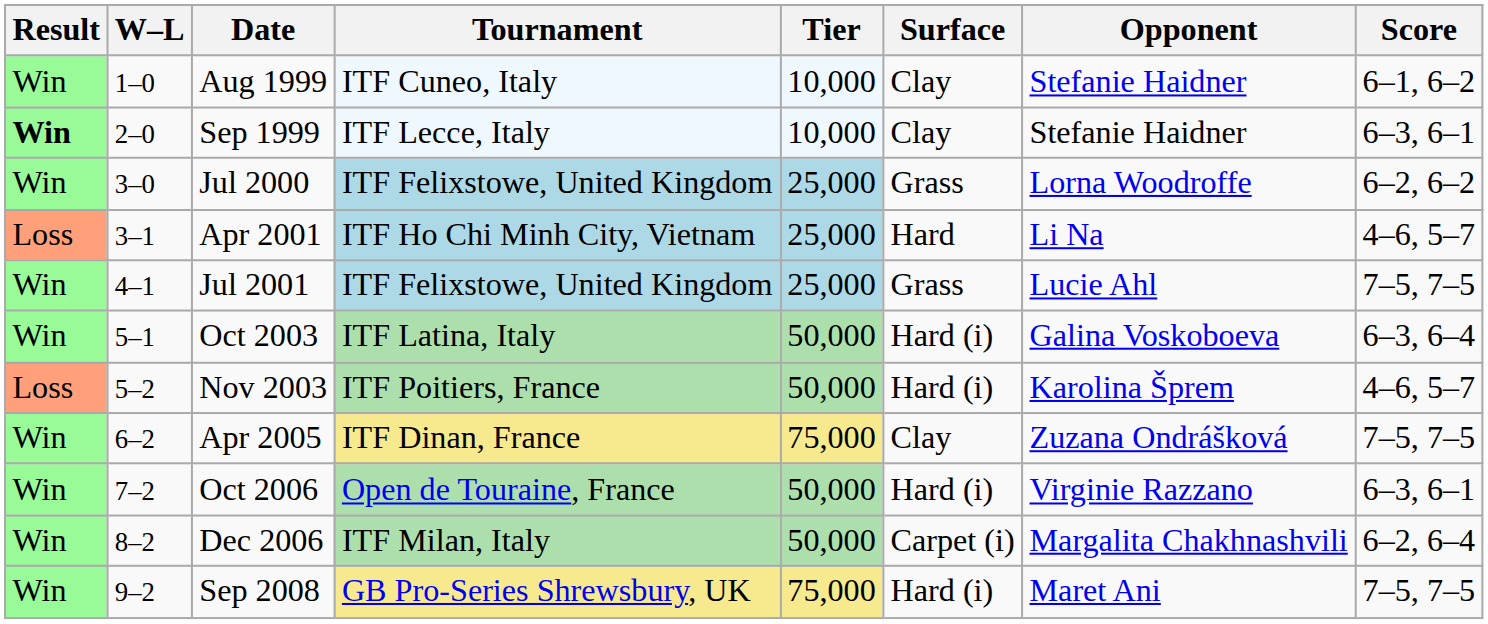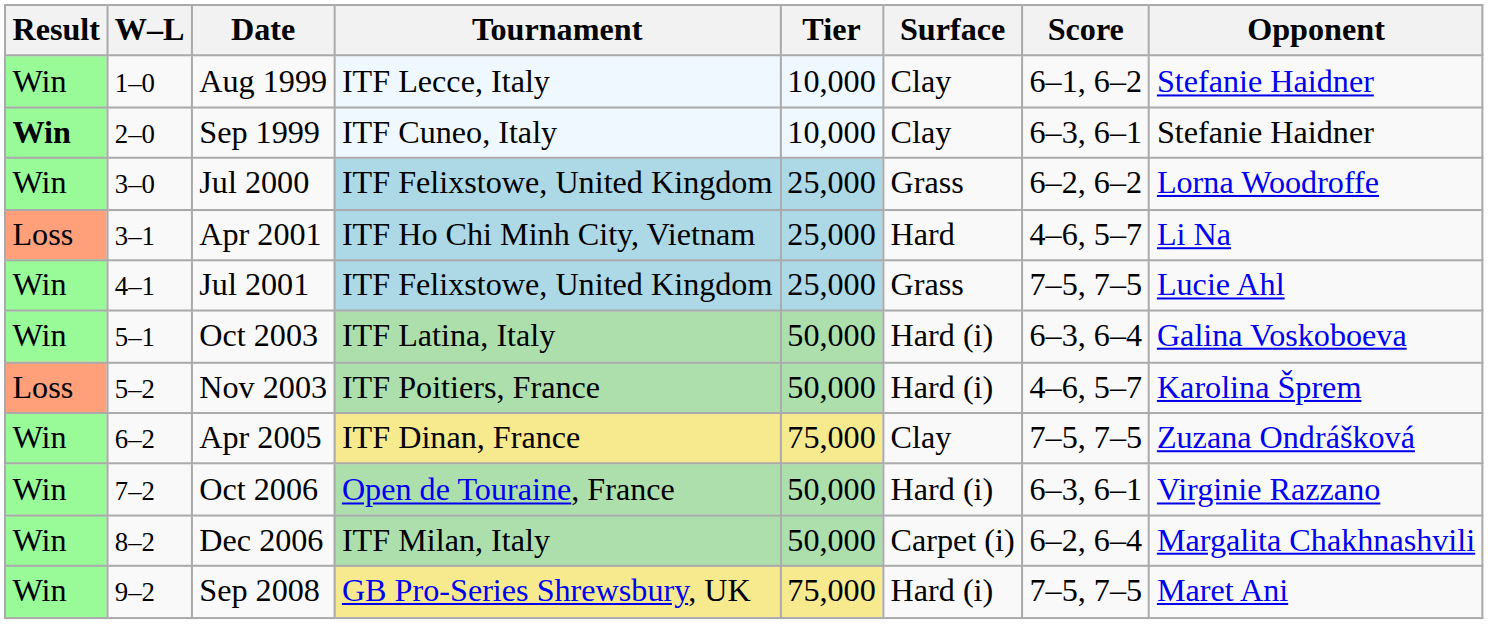columns swapped: (1189, 30) <-> (1419, 30)
(450, 81) ITF Cuneo, Italy -> (446, 81) ITF Lecce, Italy
(446, 132) ITF Lecce, Italy -> (450, 132) ITF Cuneo, Italy
